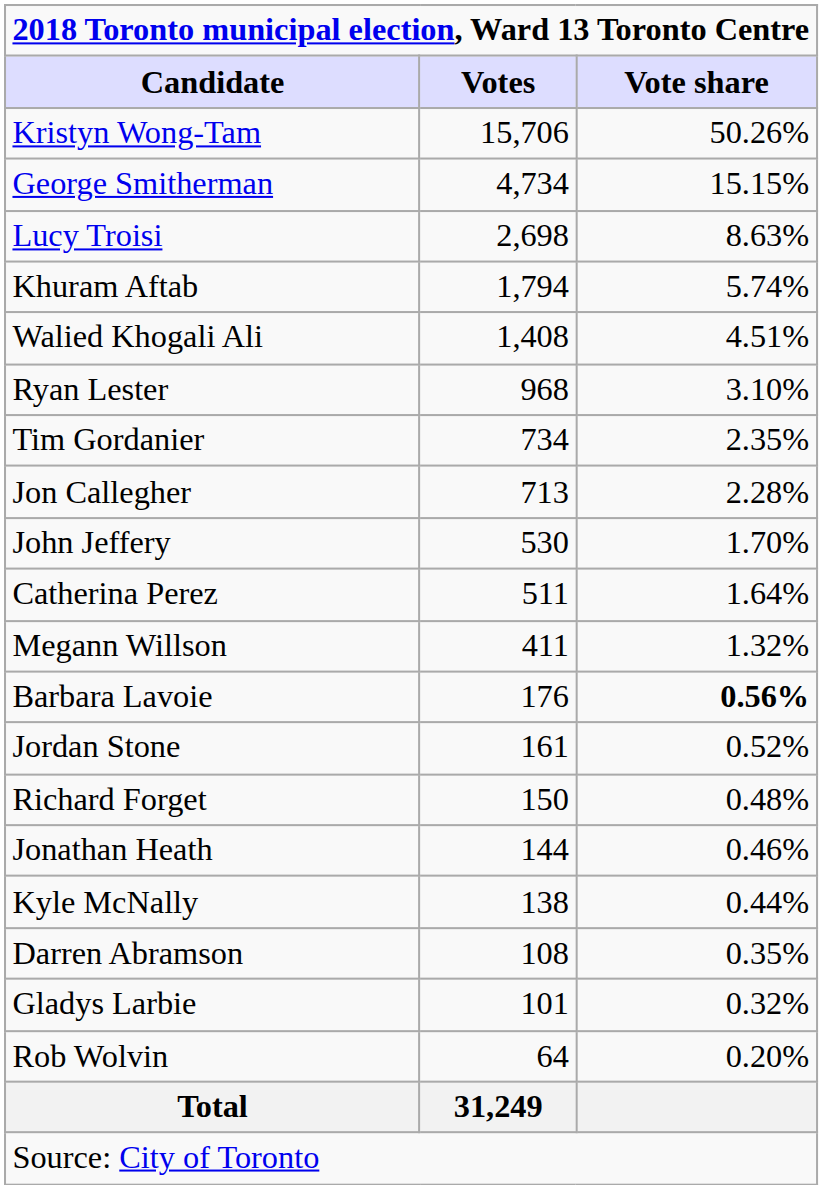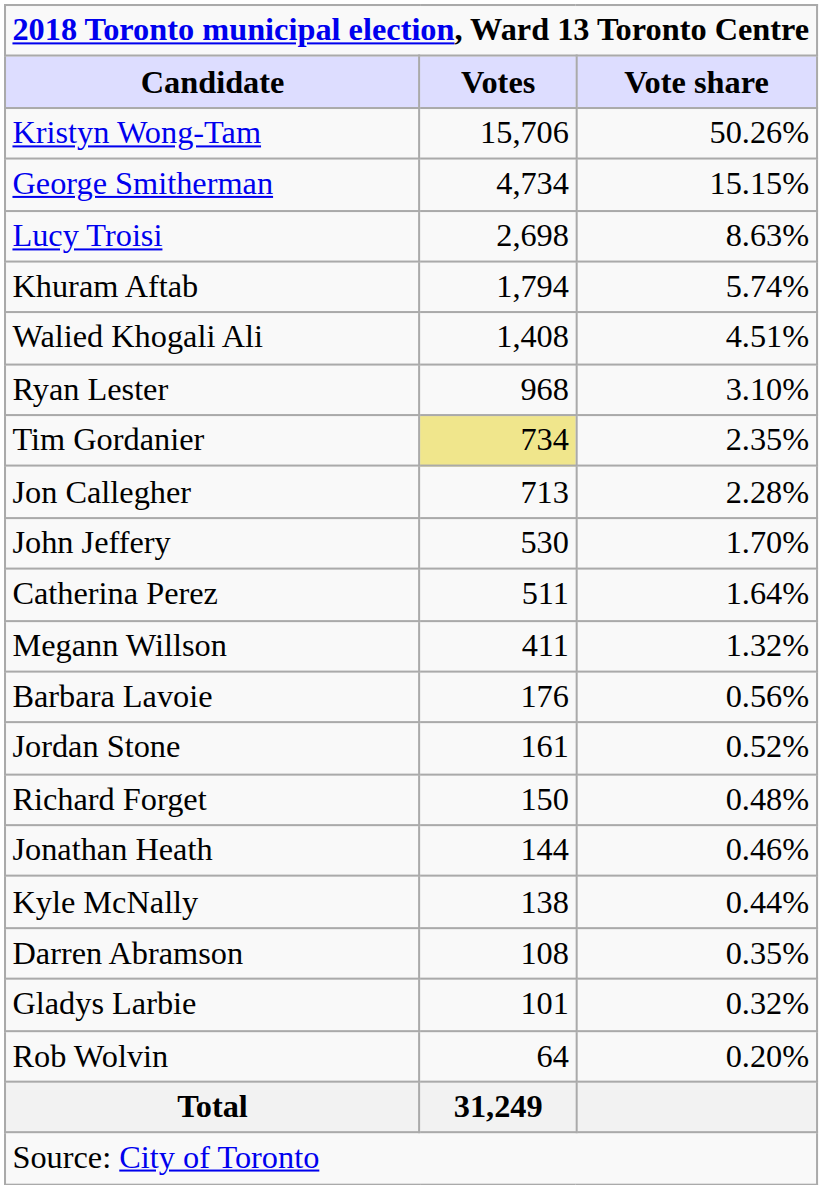(545, 440) no background -> (545, 440) khaki background
(765, 696) bold -> (767, 696) normal
